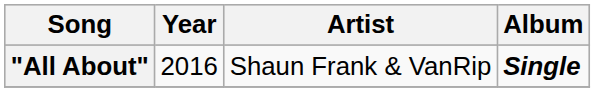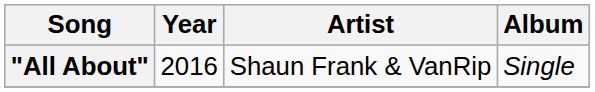(542, 65) bold -> (539, 65) normal
